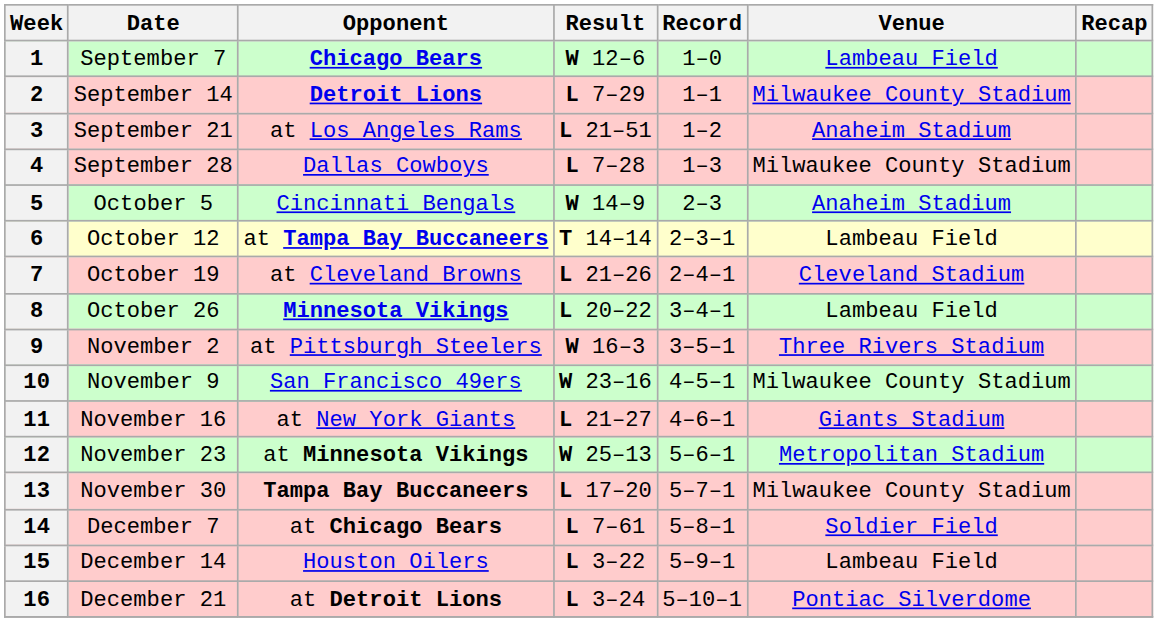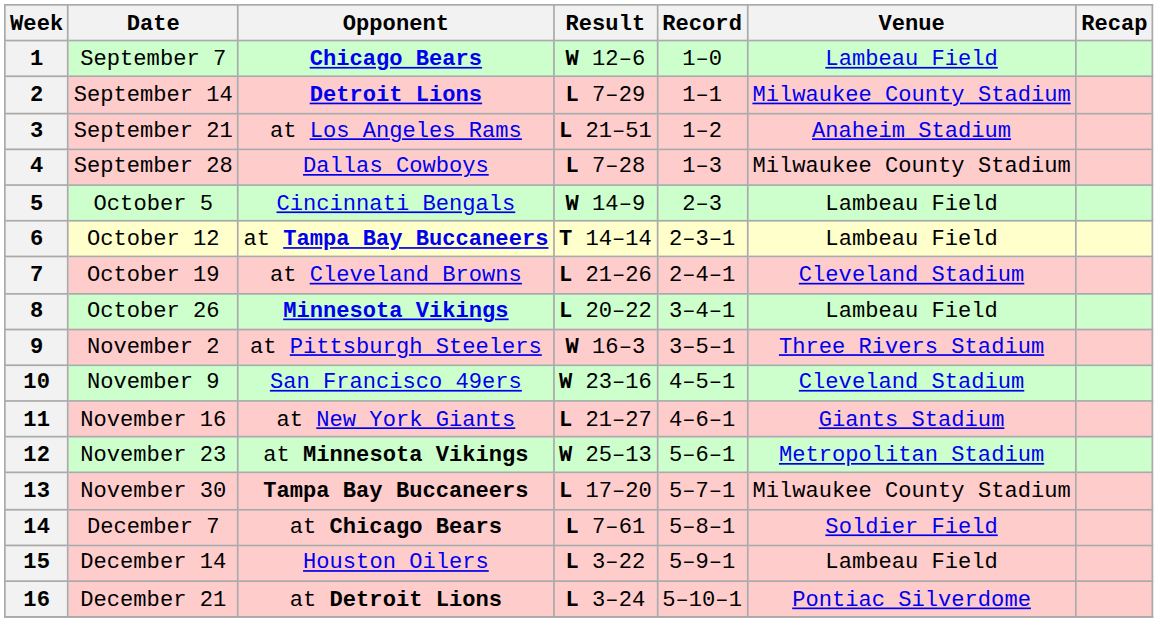(912, 203) Anaheim Stadium -> (912, 203) Lambeau Field
(912, 383) Milwaukee County Stadium -> (912, 383) Cleveland Stadium
